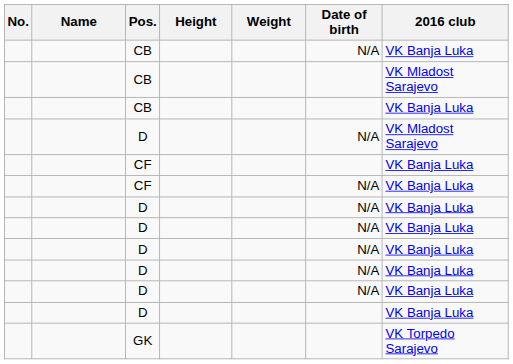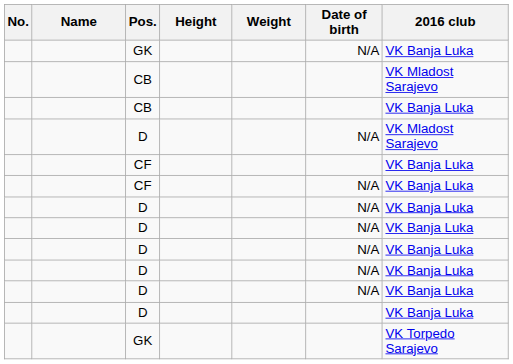(143, 51) CB -> (143, 51) GK
